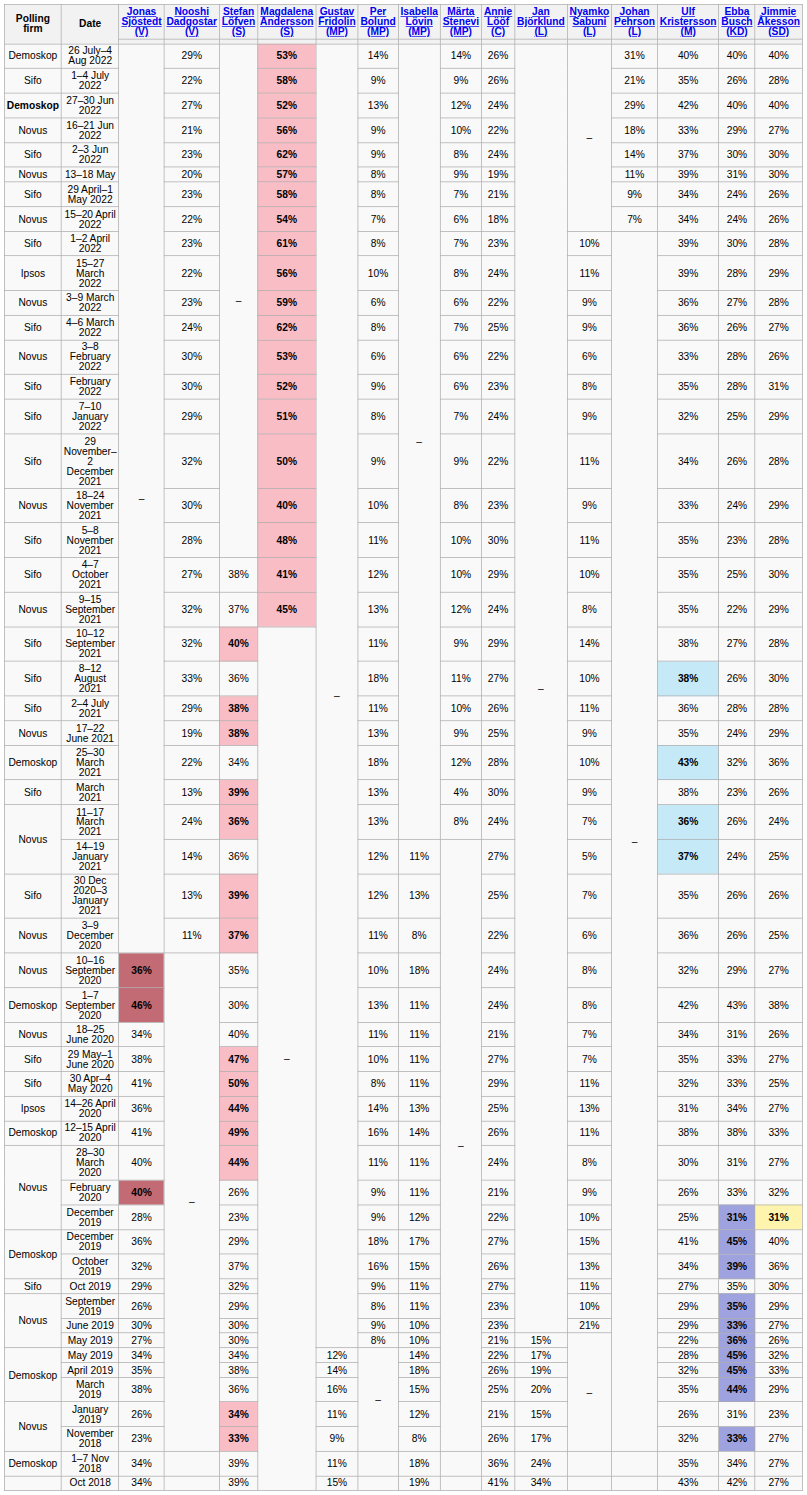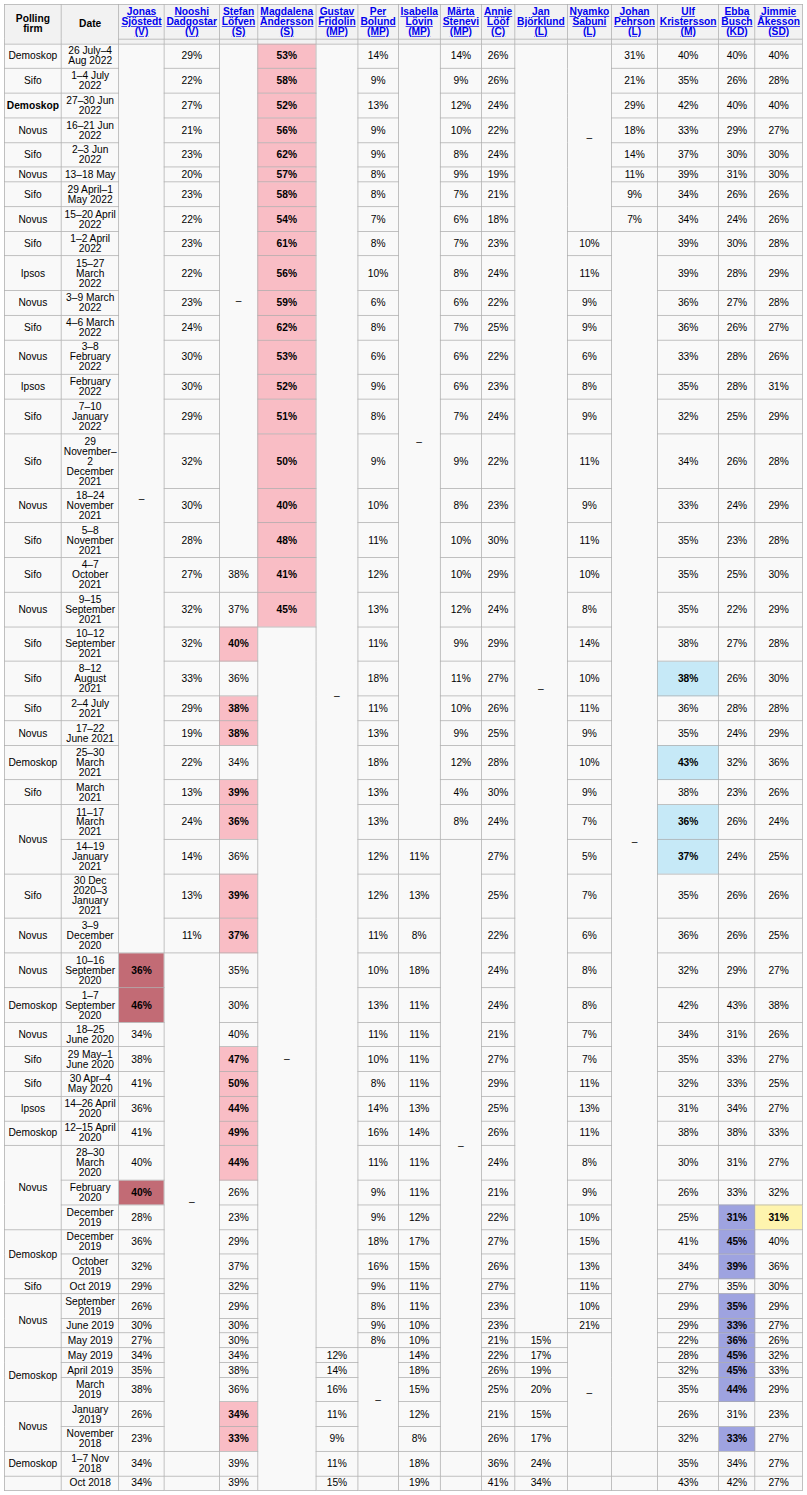(737, 195) 24% -> (737, 195) 26%
(33, 387) Sifo -> (33, 387) Ipsos
